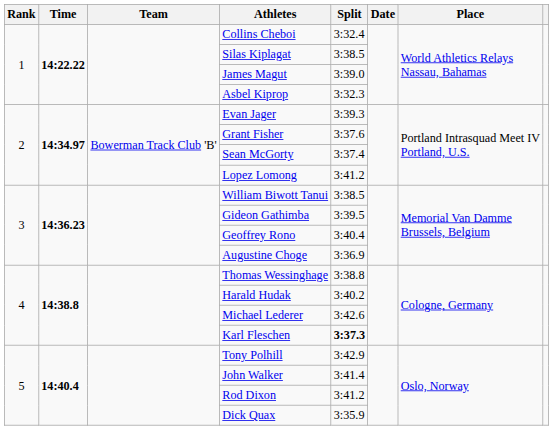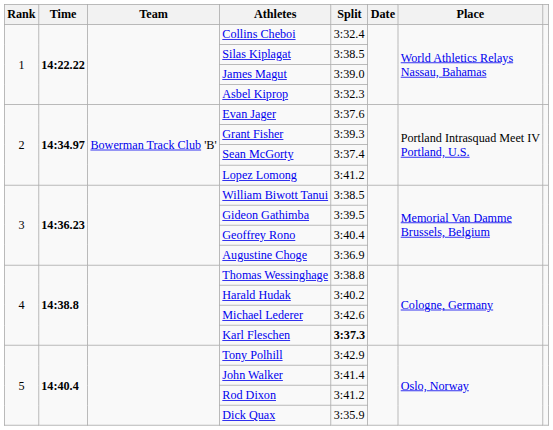(349, 114) 3:39.3 -> (349, 114) 3:37.6
(349, 135) 3:37.6 -> (349, 135) 3:39.3
